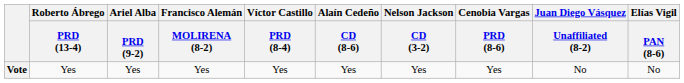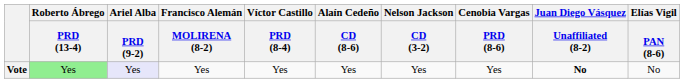(68, 70) no background -> (68, 70) lightgreen background
(133, 70) no background -> (133, 70) lavender background
(580, 70) normal -> (580, 70) bold
